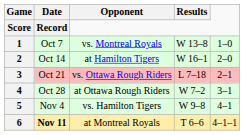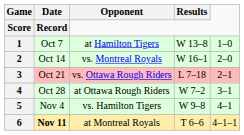(122, 43) vs. Montreal Royals -> (122, 43) at Hamilton Tigers
(122, 59) at Hamilton Tigers -> (122, 59) vs. Montreal Royals
